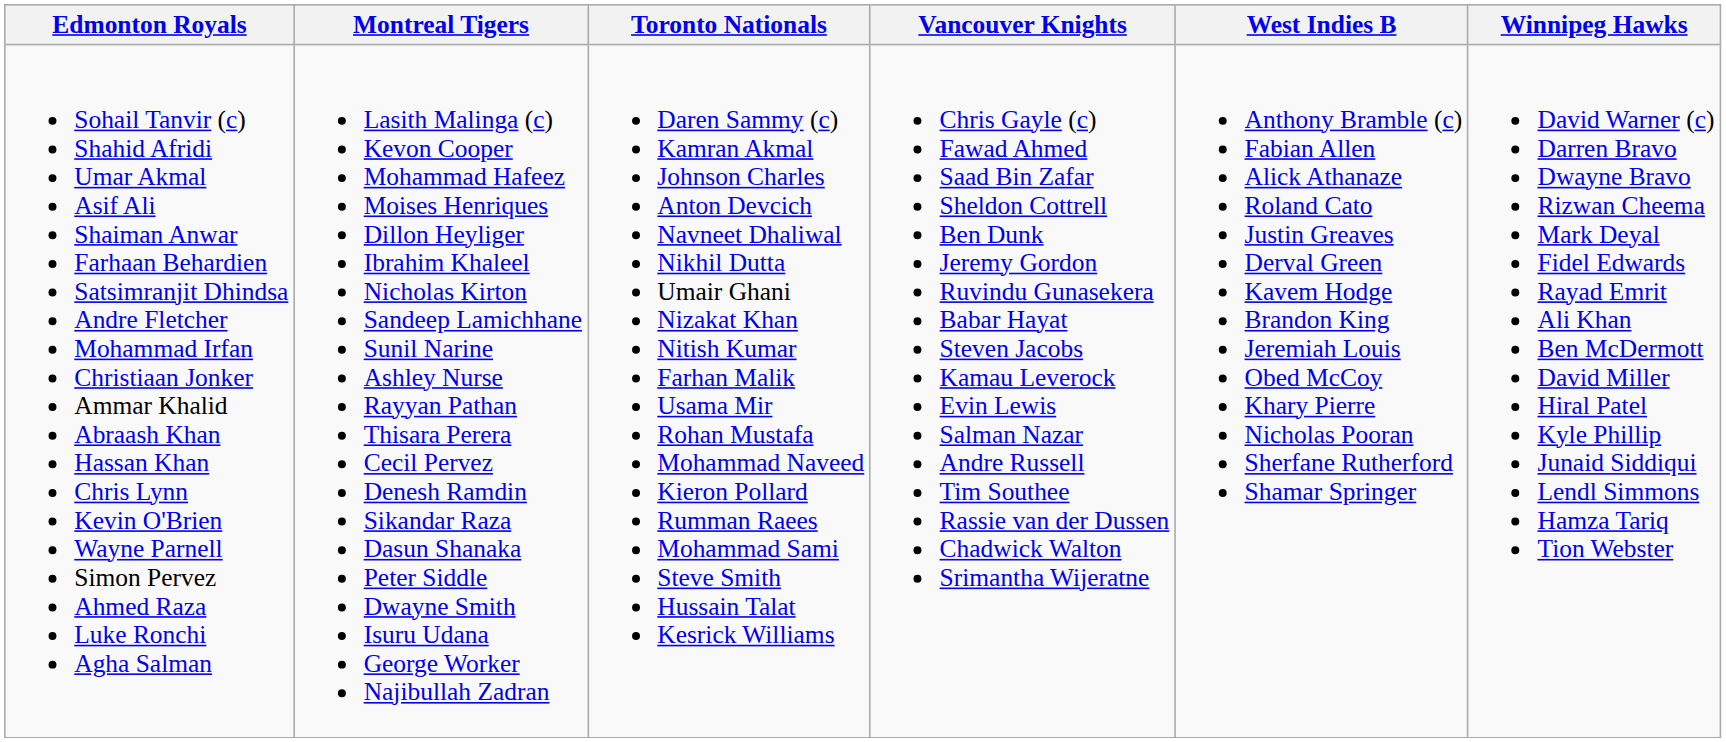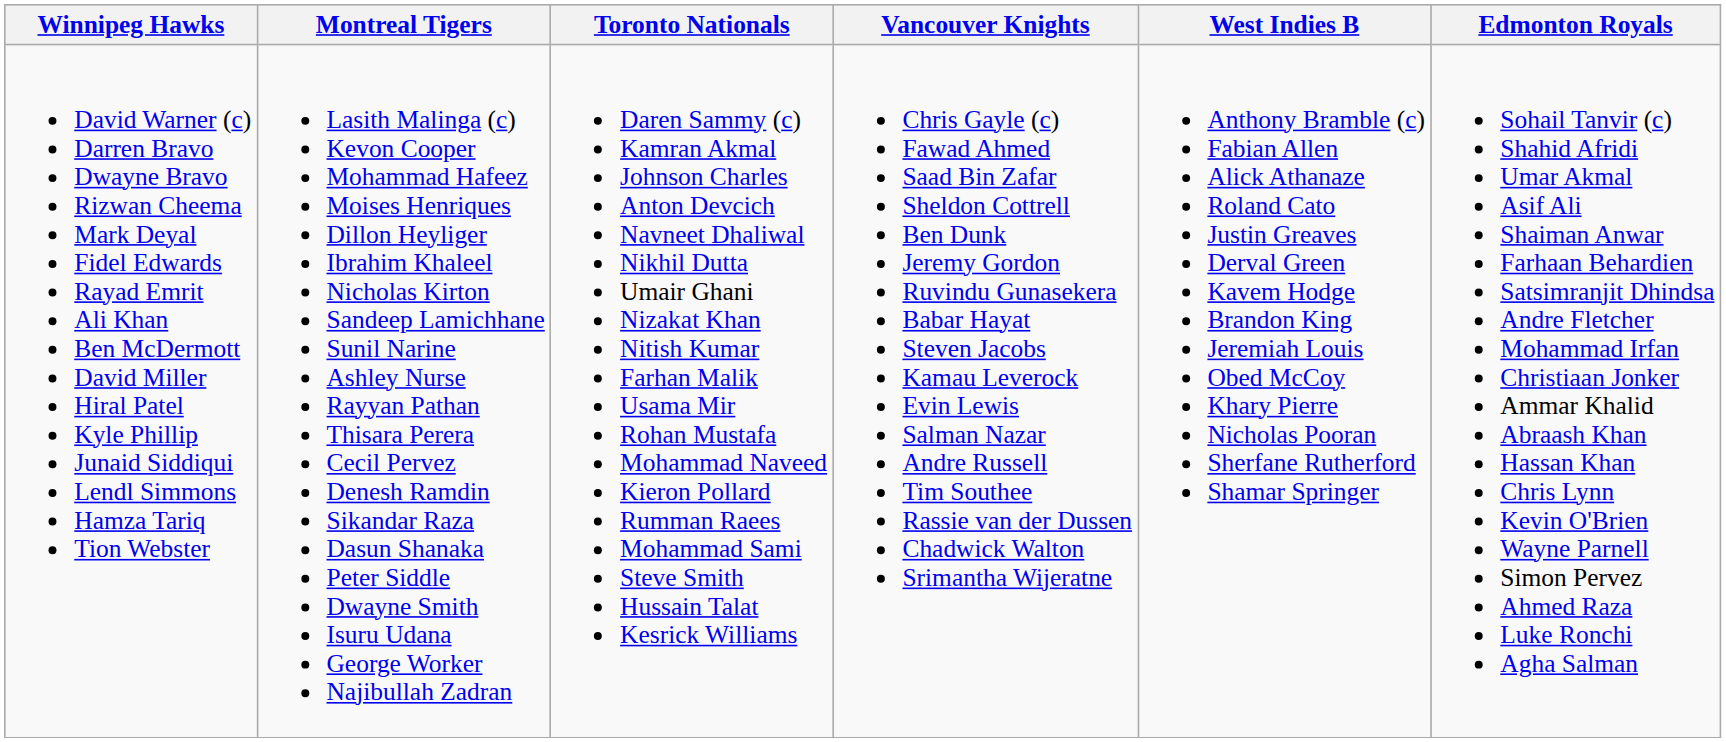columns swapped: (150, 24) <-> (1594, 24)
